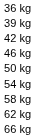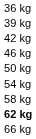(18, 114) normal -> (18, 114) bold
